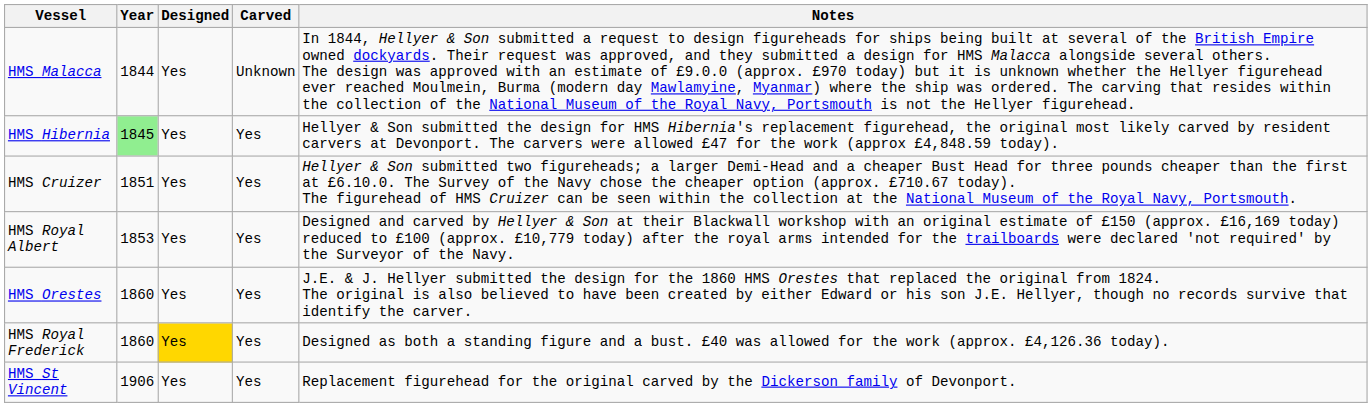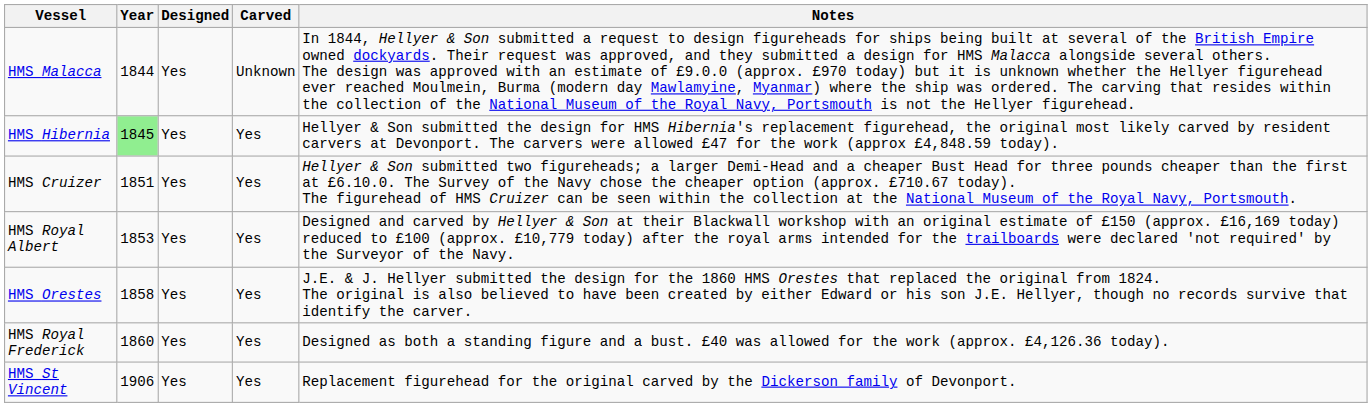(137, 295) 1860 -> (137, 295) 1858
(174, 343) gold background -> (174, 343) no background
